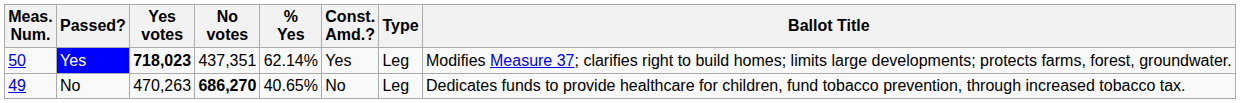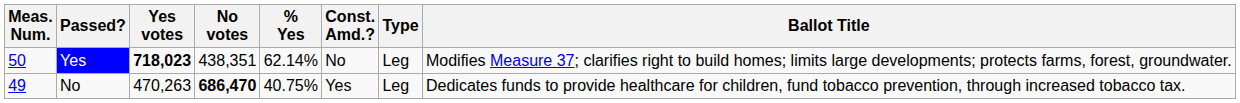(227, 60) 437,351 -> (227, 60) 438,351
(338, 60) Yes -> (336, 60) No
(227, 85) 686,270 -> (227, 85) 686,470
(291, 85) 40.65% -> (291, 85) 40.75%
(336, 85) No -> (338, 85) Yes
